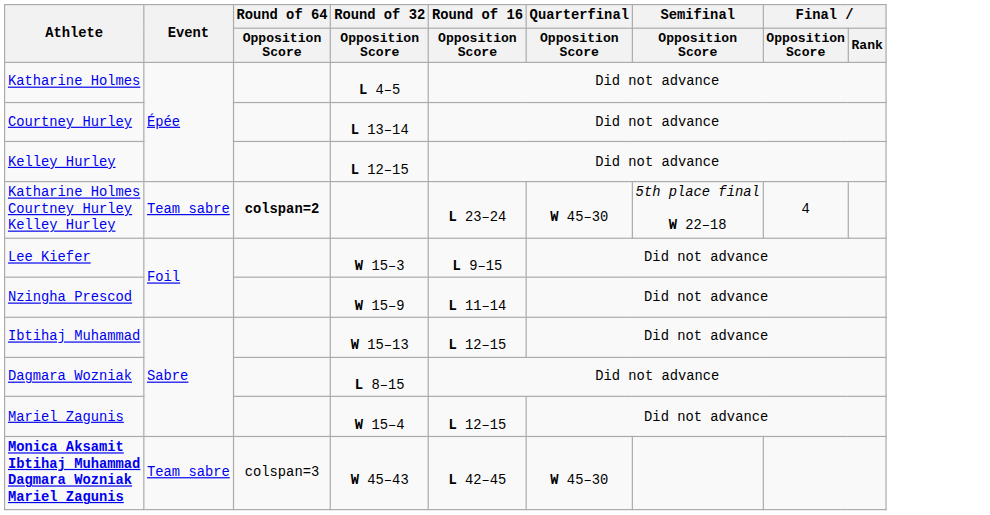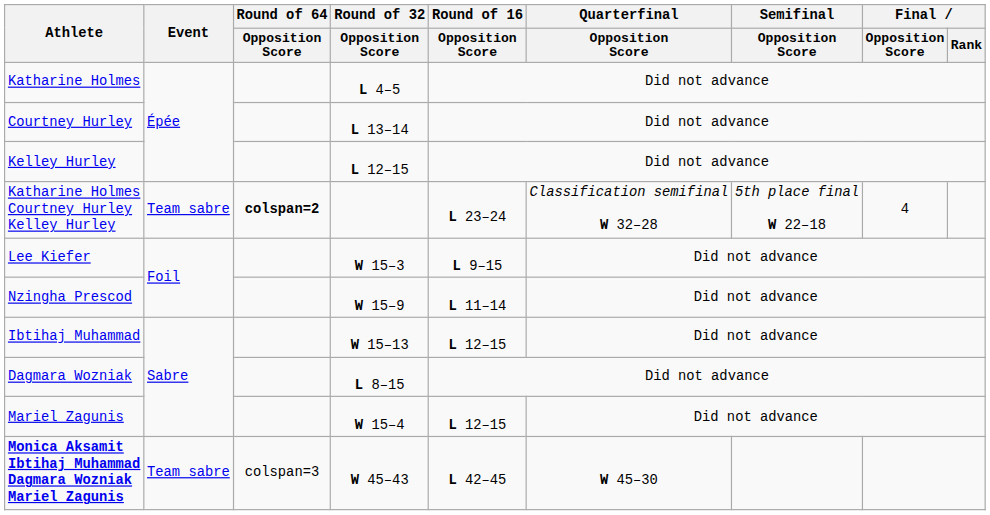(579, 218) W 45–30 -> (629, 209) Classification semifinal W 32–28
